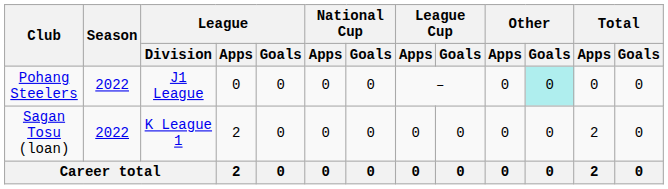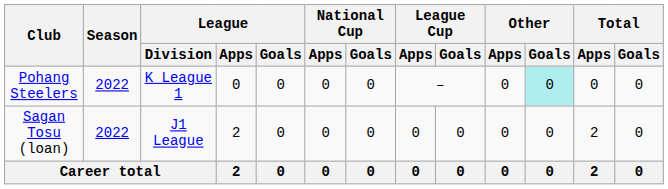(178, 86) J1 League -> (178, 86) K League 1
(178, 133) K League 1 -> (178, 133) J1 League
